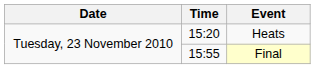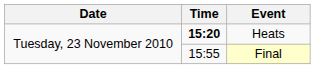(204, 34) normal -> (204, 34) bold
